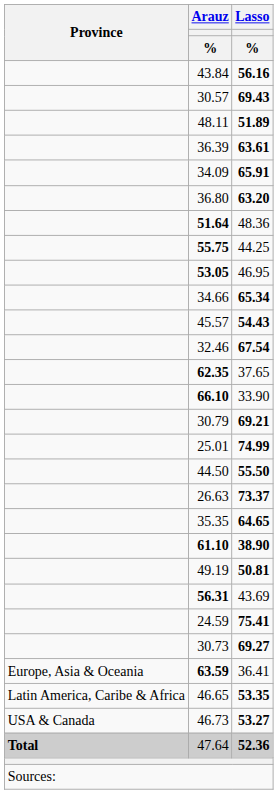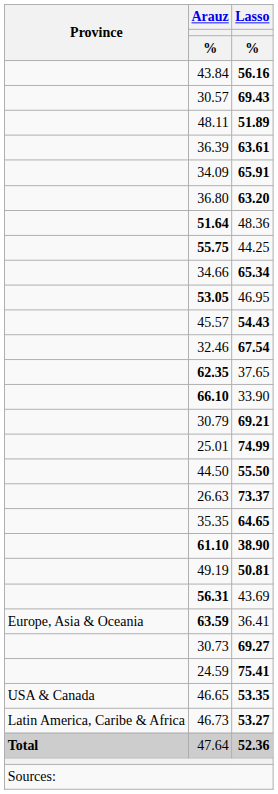rows swapped: (213, 297) <-> (213, 272)
rows swapped: (213, 621) <-> (213, 670)
(96, 695) Latin America, Caribe & Africa -> (51, 695) USA & Canada
(51, 720) USA & Canada -> (96, 720) Latin America, Caribe & Africa
